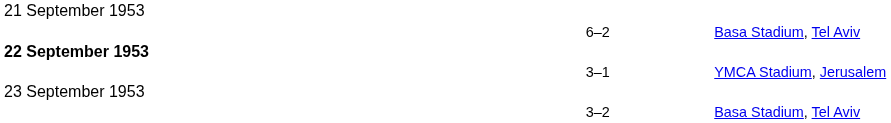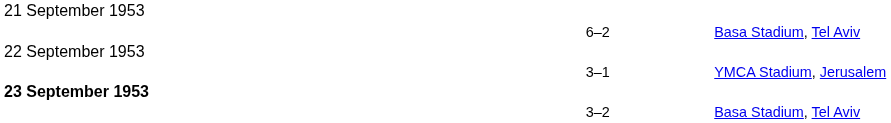(76, 52) bold -> (74, 52) normal
(74, 92) normal -> (76, 92) bold
